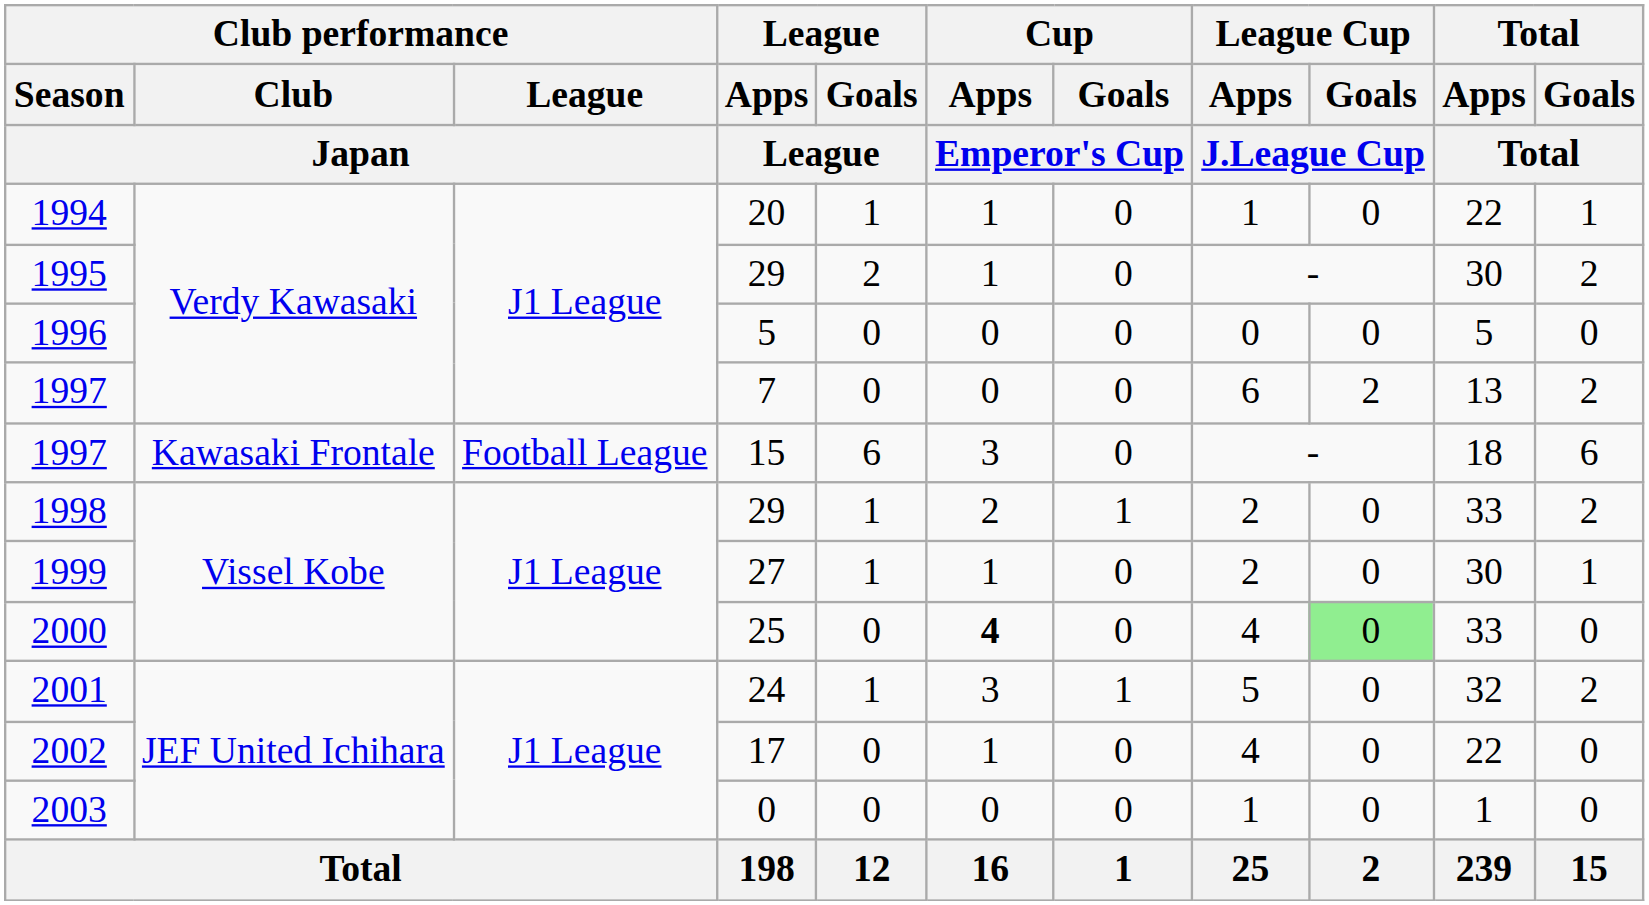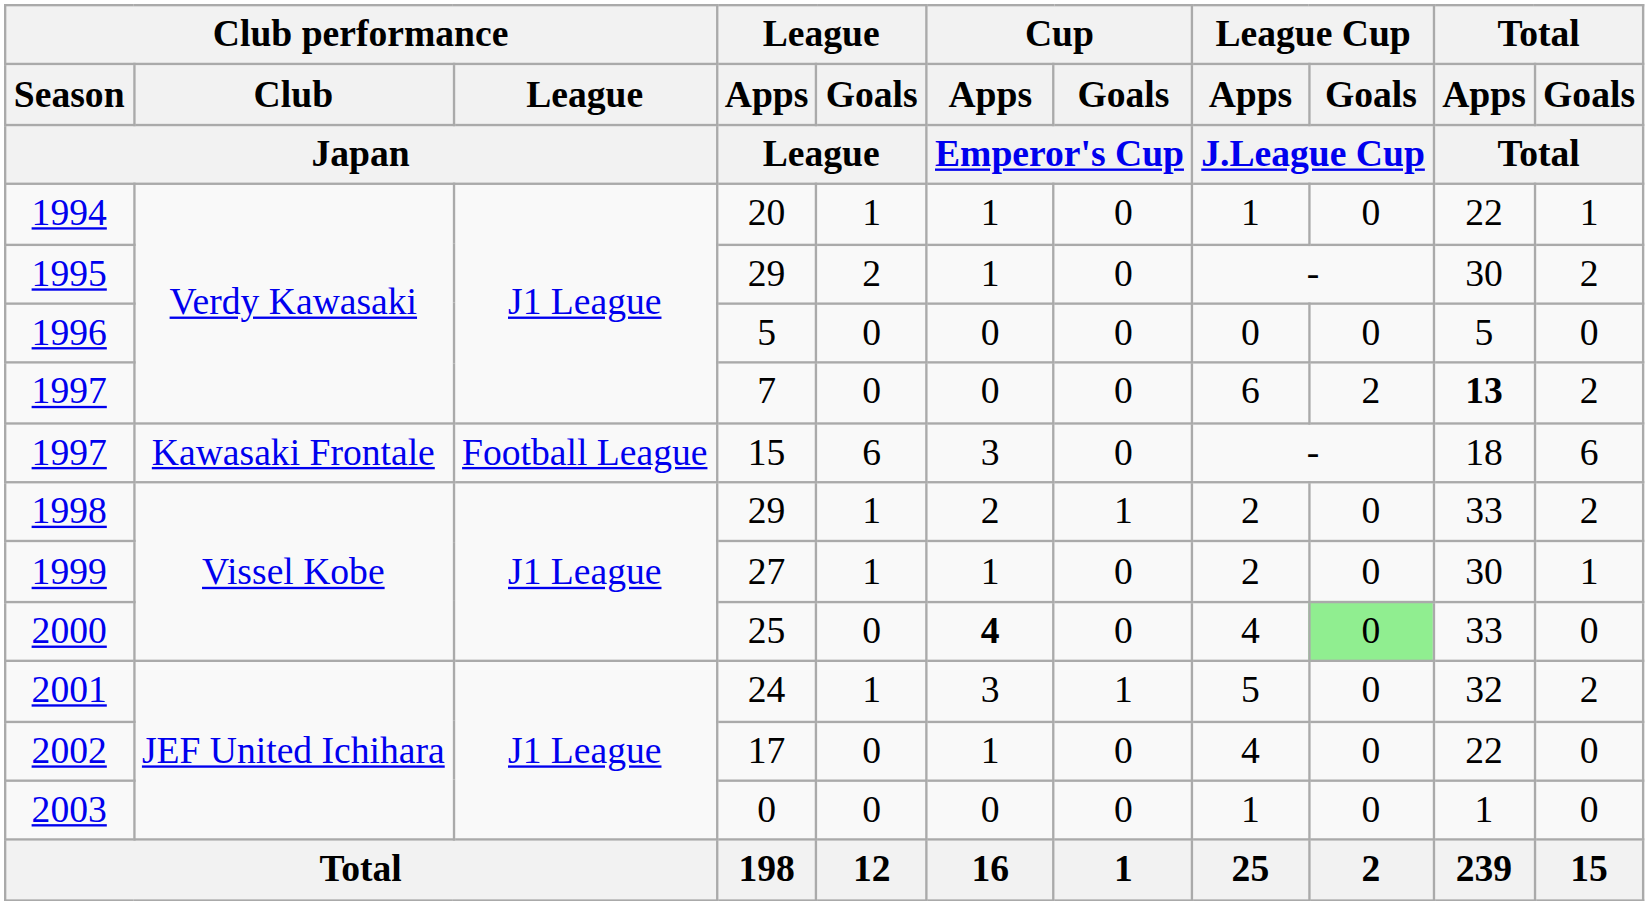(1484, 392) normal -> (1484, 392) bold
